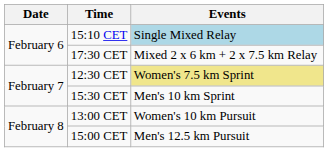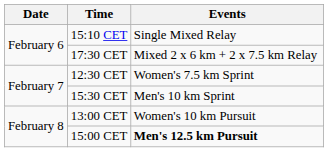(185, 34) lightblue background -> (185, 34) no background
(194, 75) khaki background -> (194, 75) no background
(192, 136) normal -> (196, 136) bold
